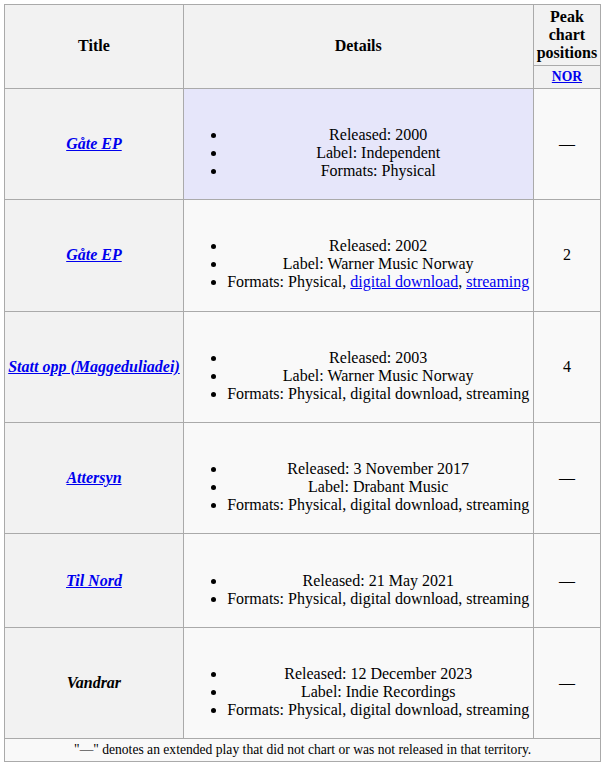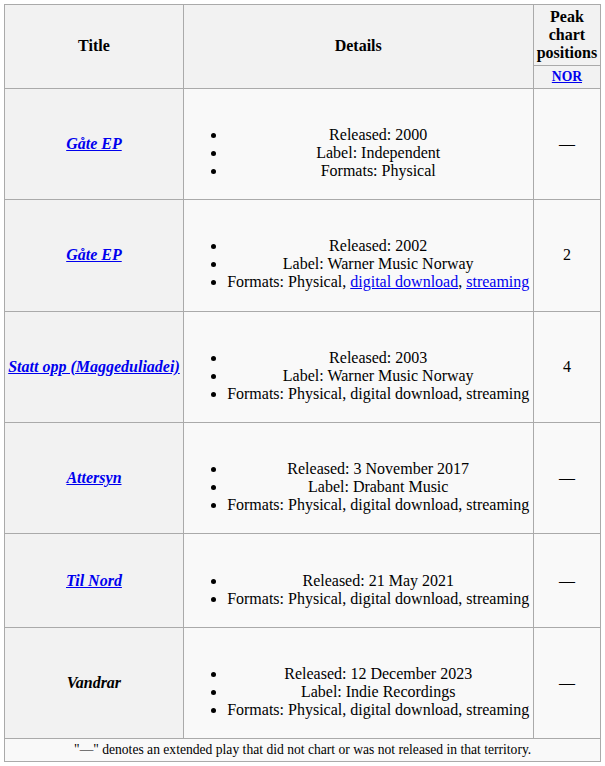(358, 153) lavender background -> (358, 153) no background
